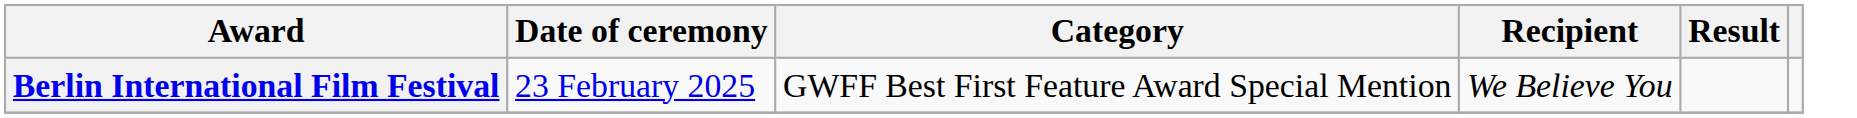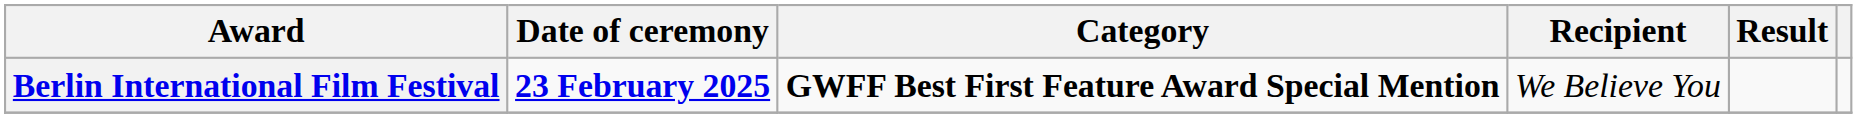(635, 84) normal -> (643, 84) bold
(1117, 84) normal -> (1143, 84) bold
